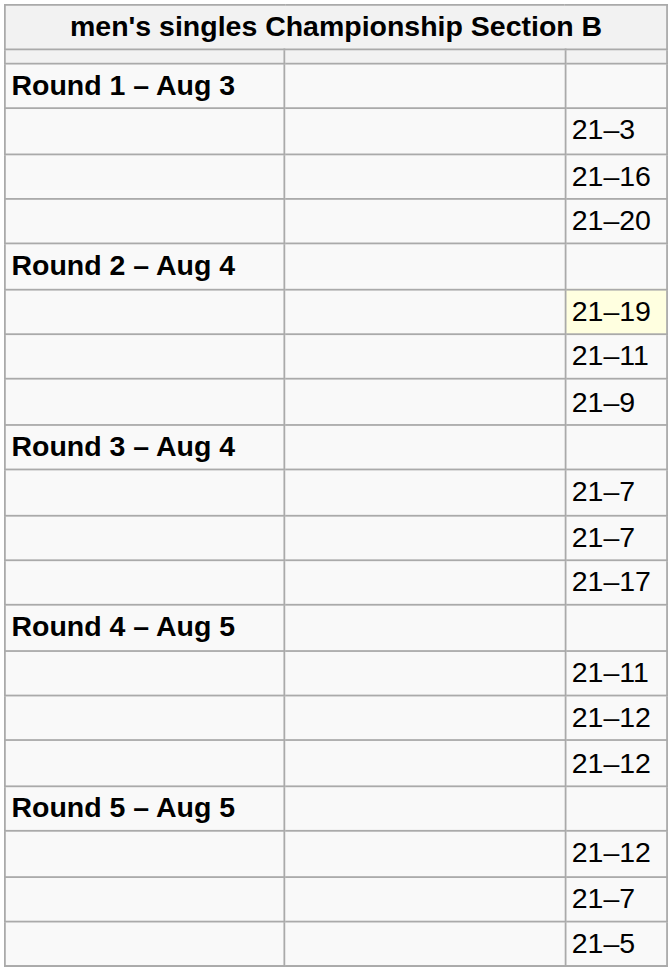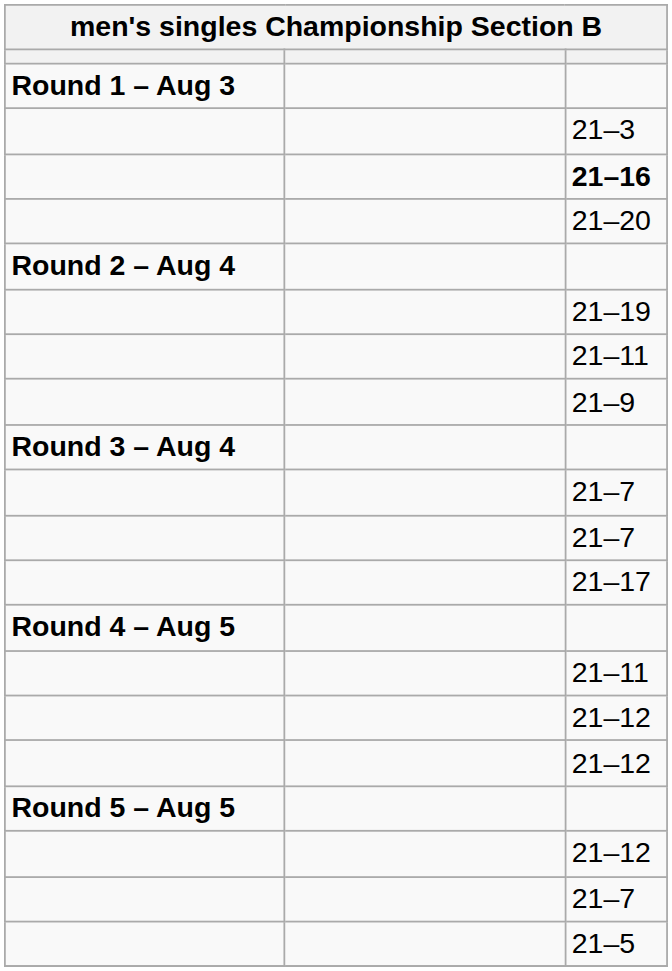(611, 175) normal -> (611, 175) bold
(611, 311) lightyellow background -> (611, 311) no background
